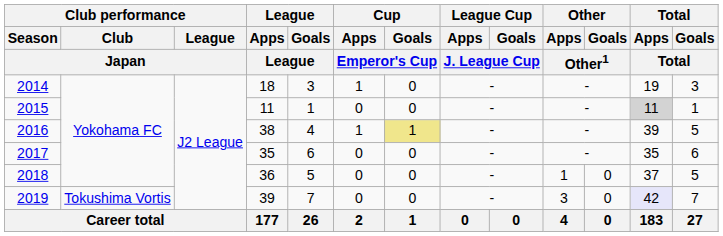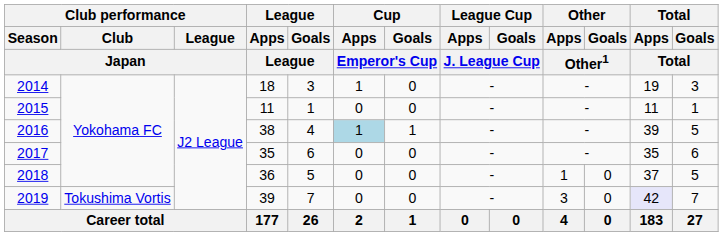(651, 108) lightgrey background -> (651, 108) no background
(359, 131) no background -> (359, 131) lightblue background
(412, 131) khaki background -> (412, 131) no background
